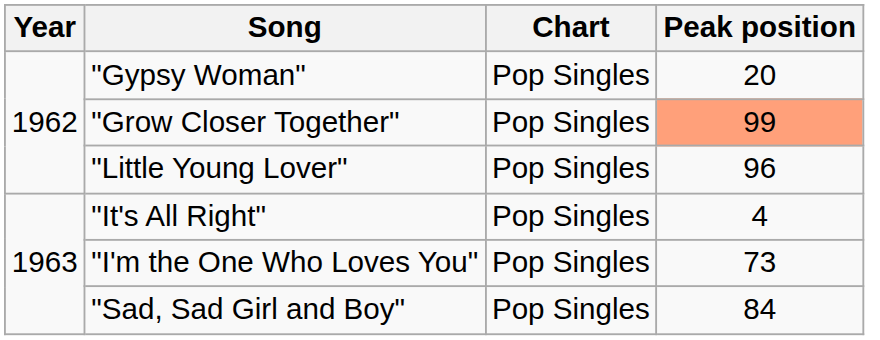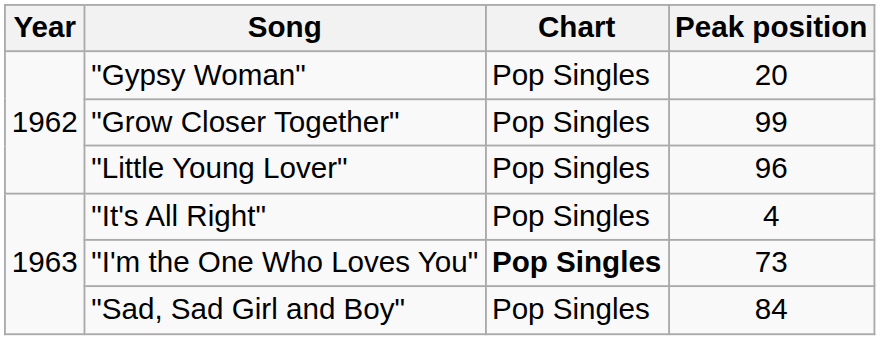(760, 121) lightsalmon background -> (771, 121) no background
(571, 262) normal -> (577, 262) bold
